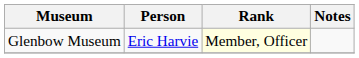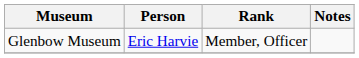(256, 40) lightyellow background -> (256, 40) no background
